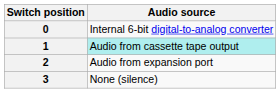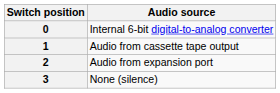(164, 46) paleturquoise background -> (164, 46) no background
